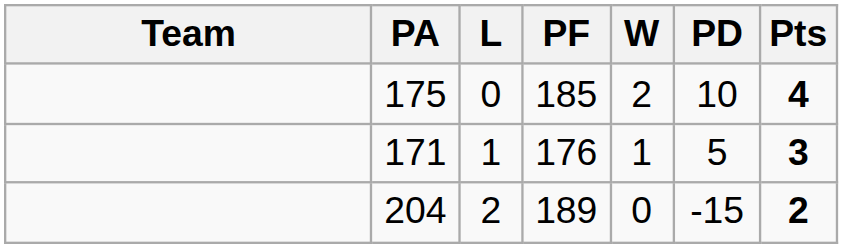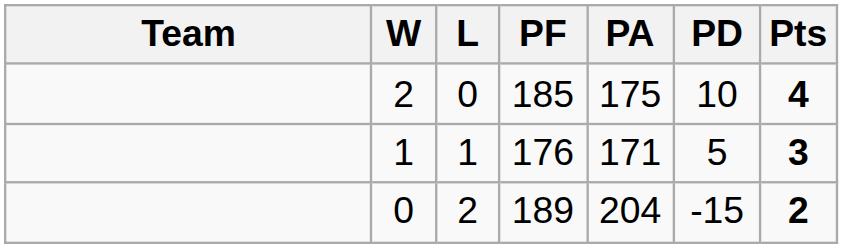columns swapped: (642, 34) <-> (415, 34)
